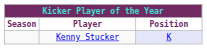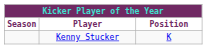(169, 37) lavender background -> (169, 37) no background
